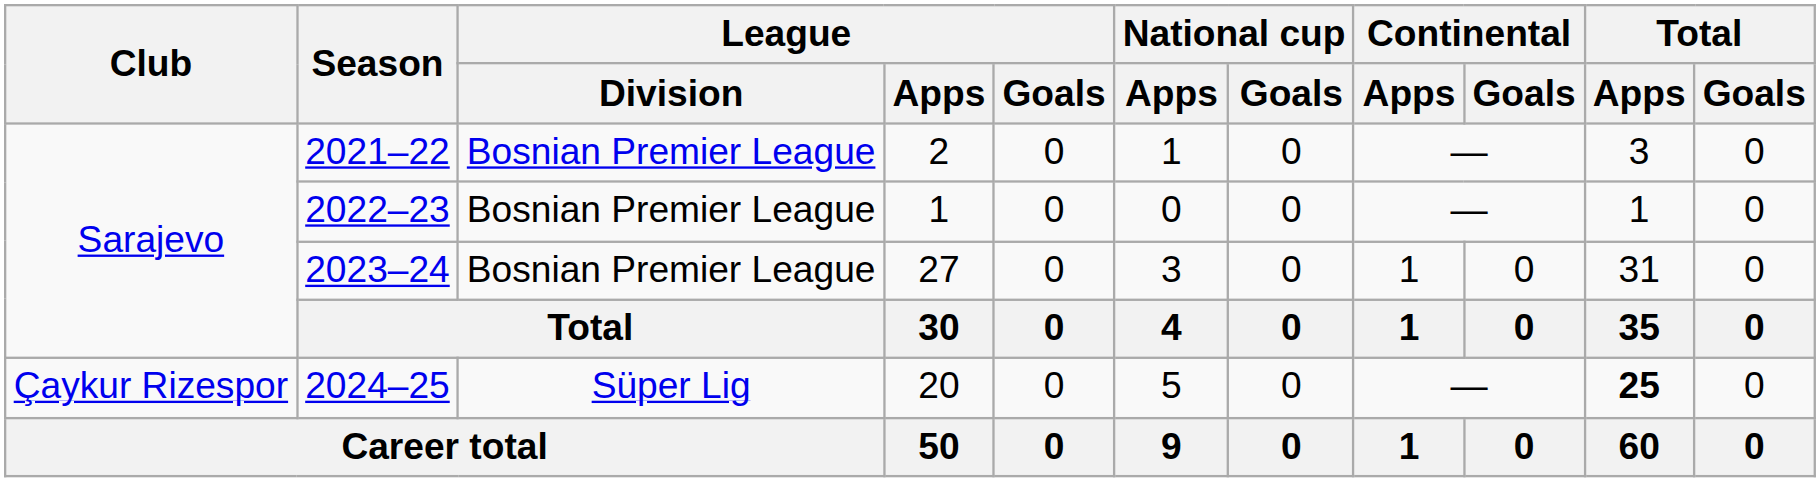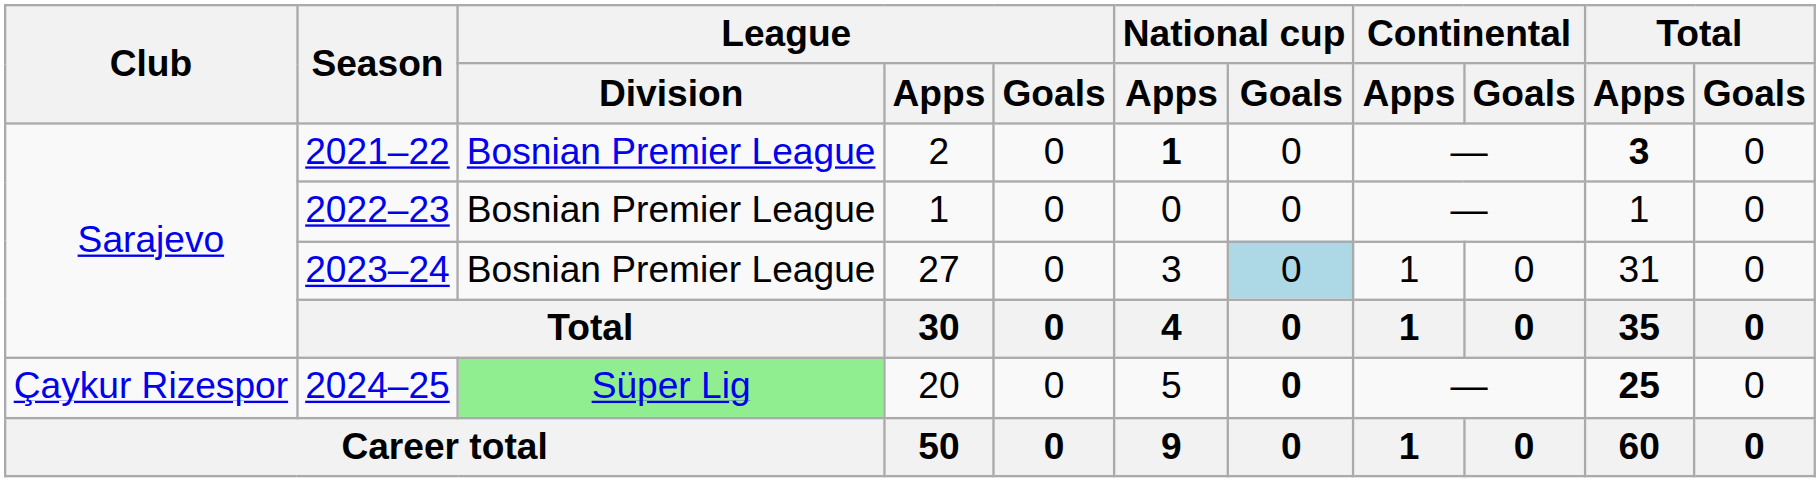(1171, 151) normal -> (1171, 151) bold
(1639, 151) normal -> (1639, 151) bold
(1291, 269) no background -> (1291, 269) lightblue background
(671, 387) no background -> (671, 387) lightgreen background
(1291, 387) normal -> (1291, 387) bold
